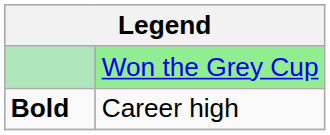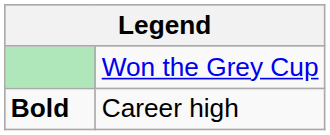(210, 66) lightgreen background -> (210, 66) no background
